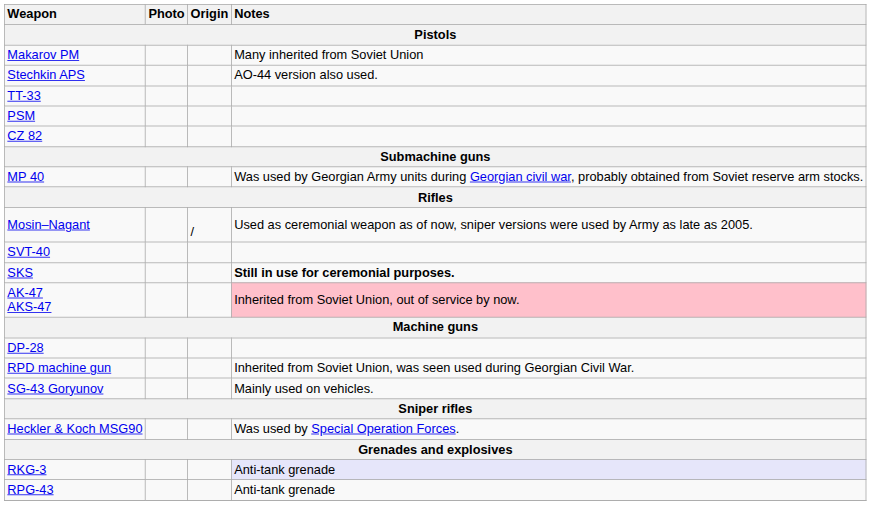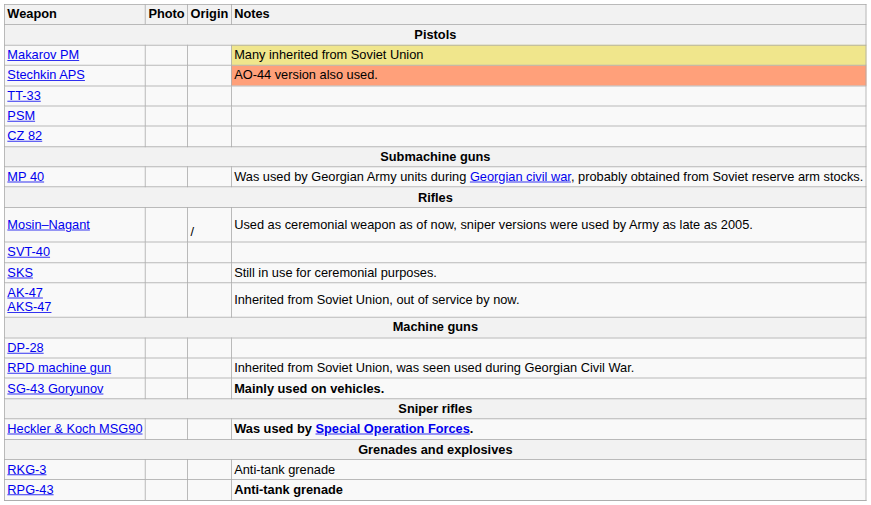(329, 55) no background -> (329, 55) khaki background
(306, 75) no background -> (306, 75) lightsalmon background
(344, 272) bold -> (336, 272) normal
(377, 300) pink background -> (377, 300) no background
(304, 388) normal -> (309, 388) bold
(347, 429) normal -> (354, 429) bold
(285, 469) lavender background -> (285, 469) no background
(285, 490) normal -> (289, 490) bold
